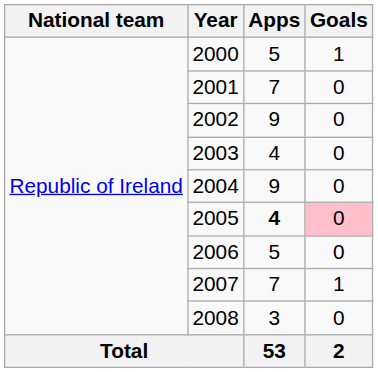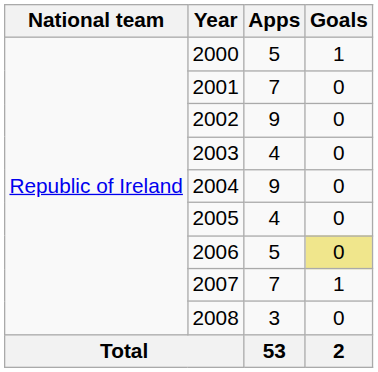(274, 218) bold -> (274, 218) normal
(339, 218) pink background -> (339, 218) no background
(339, 251) no background -> (339, 251) khaki background
